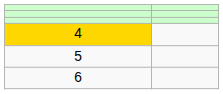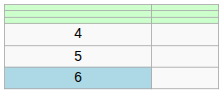(78, 34) gold background -> (78, 34) no background
(78, 78) no background -> (78, 78) lightblue background
